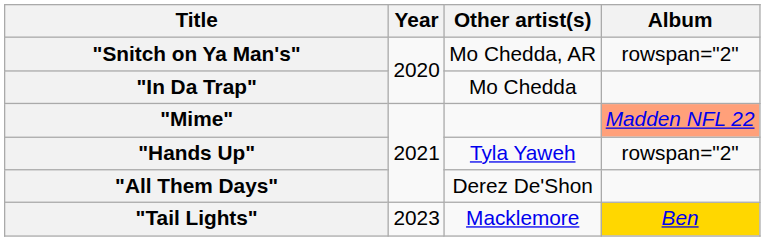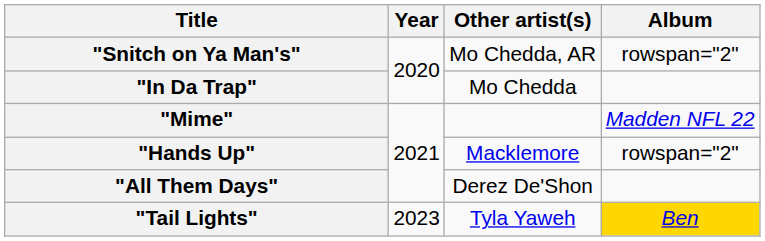(680, 119) lightsalmon background -> (680, 119) no background
(523, 152) Tyla Yaweh -> (523, 152) Macklemore
(523, 218) Macklemore -> (523, 218) Tyla Yaweh
